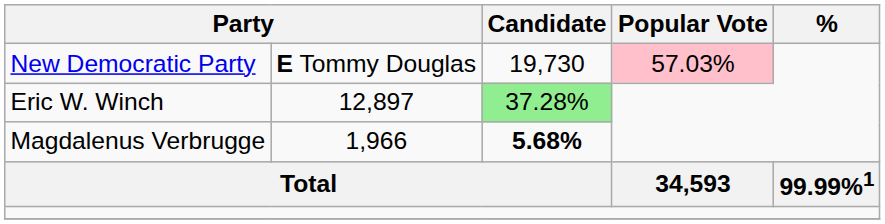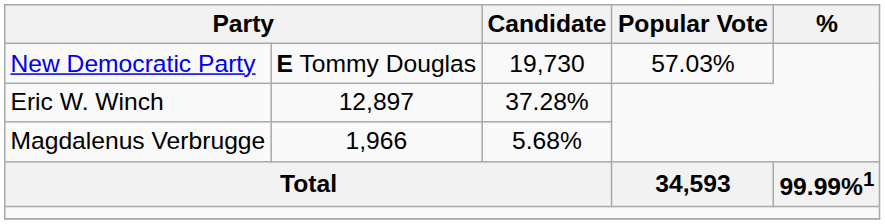(693, 63) pink background -> (693, 63) no background
(547, 102) lightgreen background -> (547, 102) no background
(547, 141) bold -> (547, 141) normal
